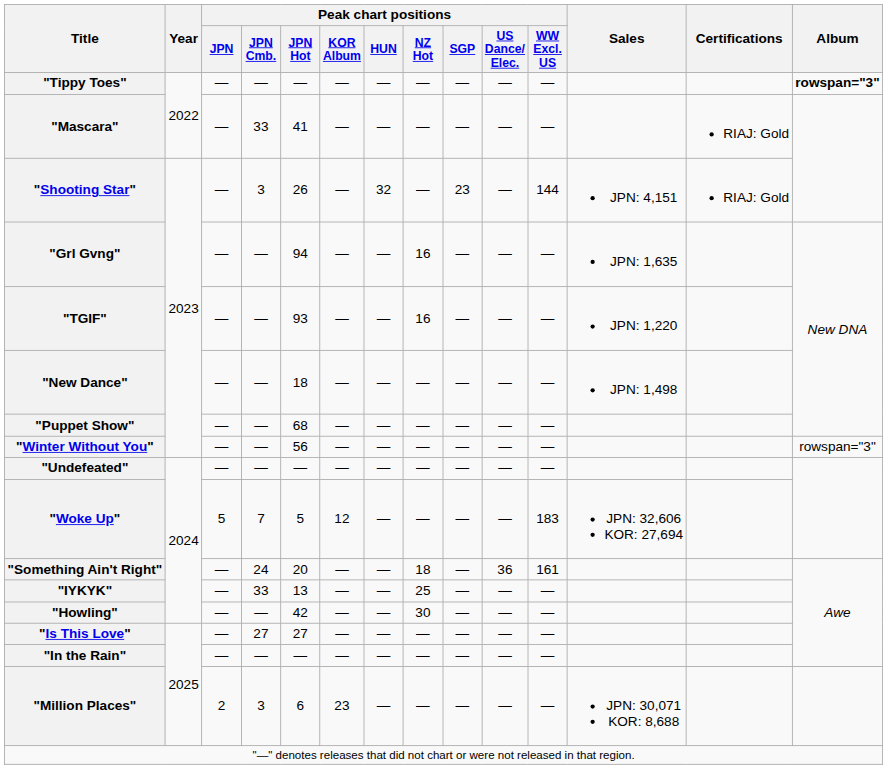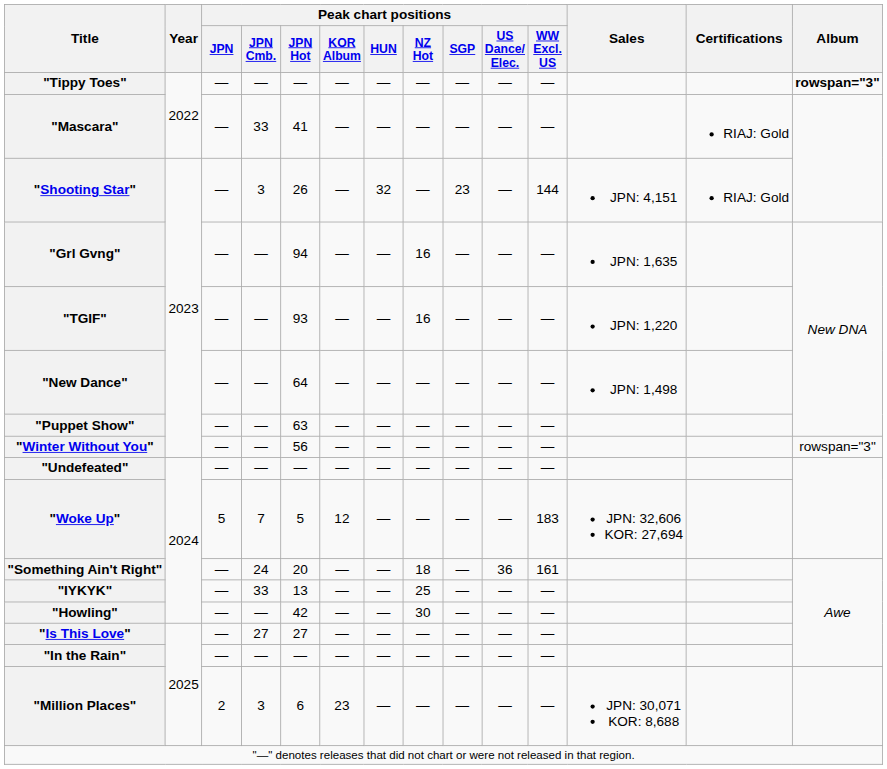(300, 382) 18 -> (300, 382) 64
(300, 425) 68 -> (300, 425) 63
